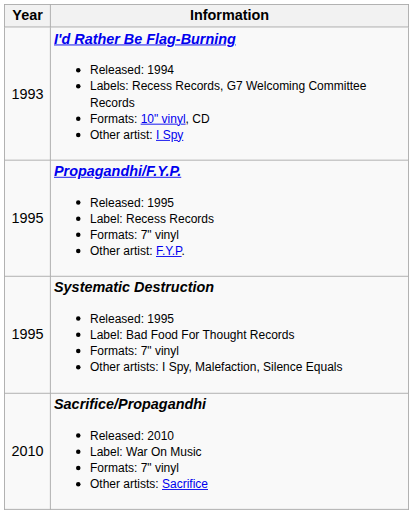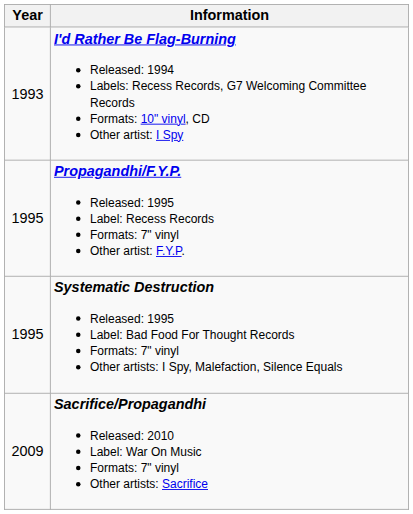(28, 451) 2010 -> (28, 451) 2009
